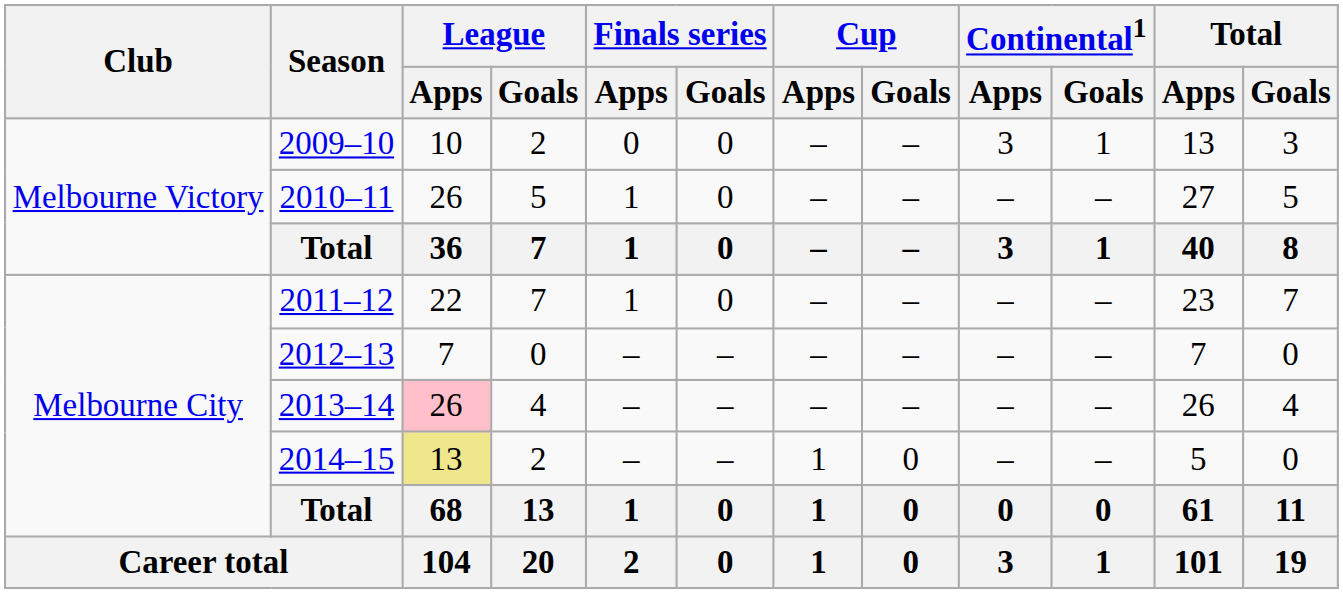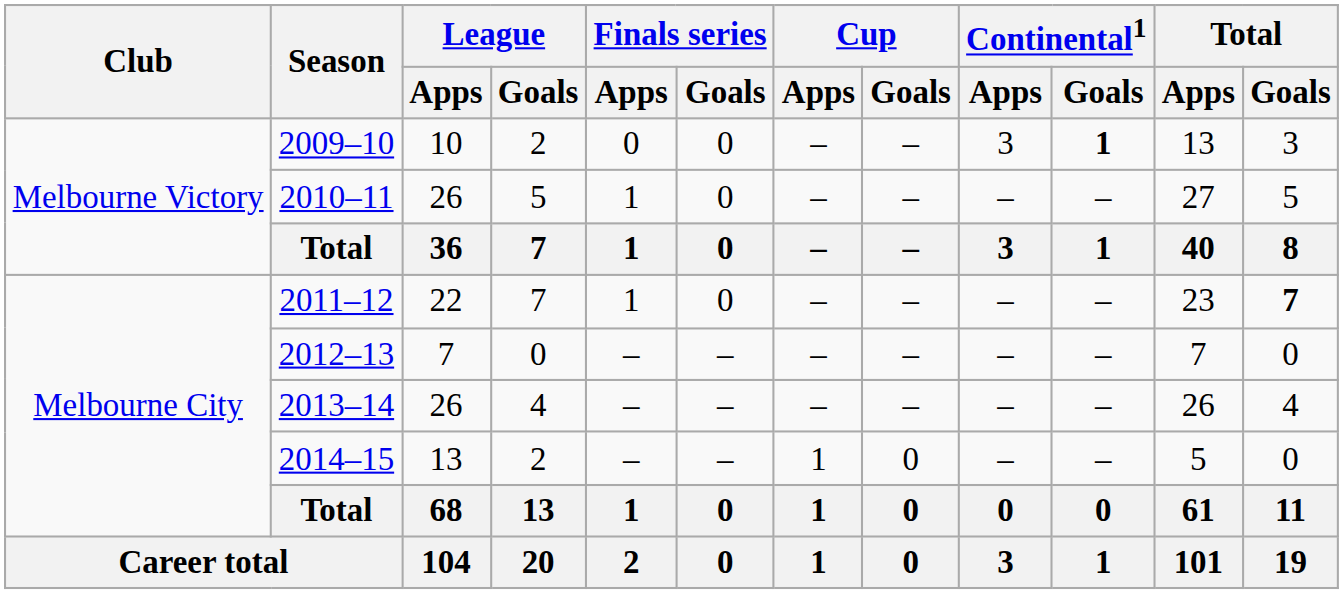(1103, 144) normal -> (1103, 144) bold
(1291, 300) normal -> (1291, 300) bold
(446, 405) pink background -> (446, 405) no background
(446, 457) khaki background -> (446, 457) no background
